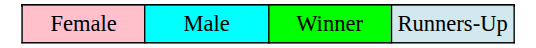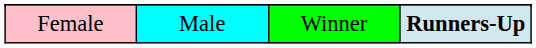(453, 23) normal -> (466, 23) bold
